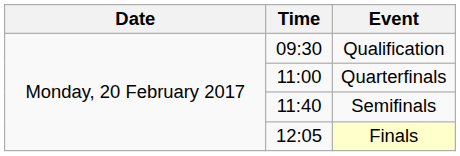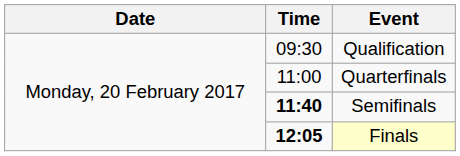(299, 106) normal -> (299, 106) bold
(299, 135) normal -> (299, 135) bold
